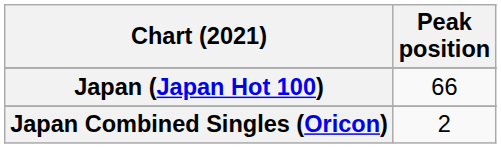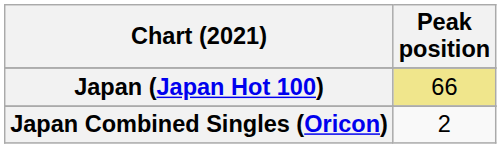(444, 86) no background -> (444, 86) khaki background
